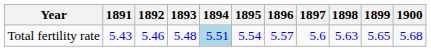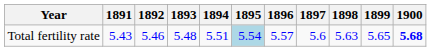(217, 35) lightblue background -> (217, 35) no background
(250, 35) no background -> (250, 35) lightblue background
(411, 35) normal -> (411, 35) bold
